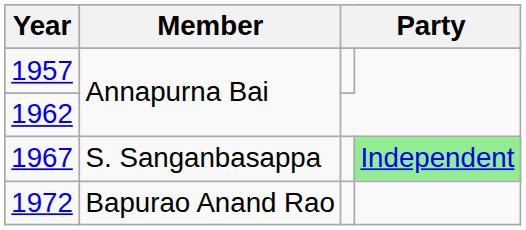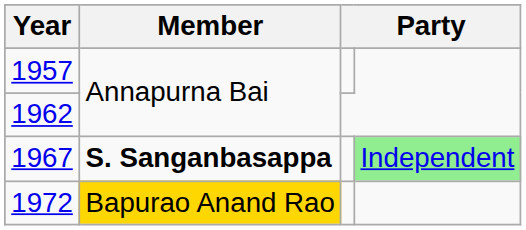(203, 158) normal -> (209, 158) bold
(210, 202) no background -> (210, 202) gold background
